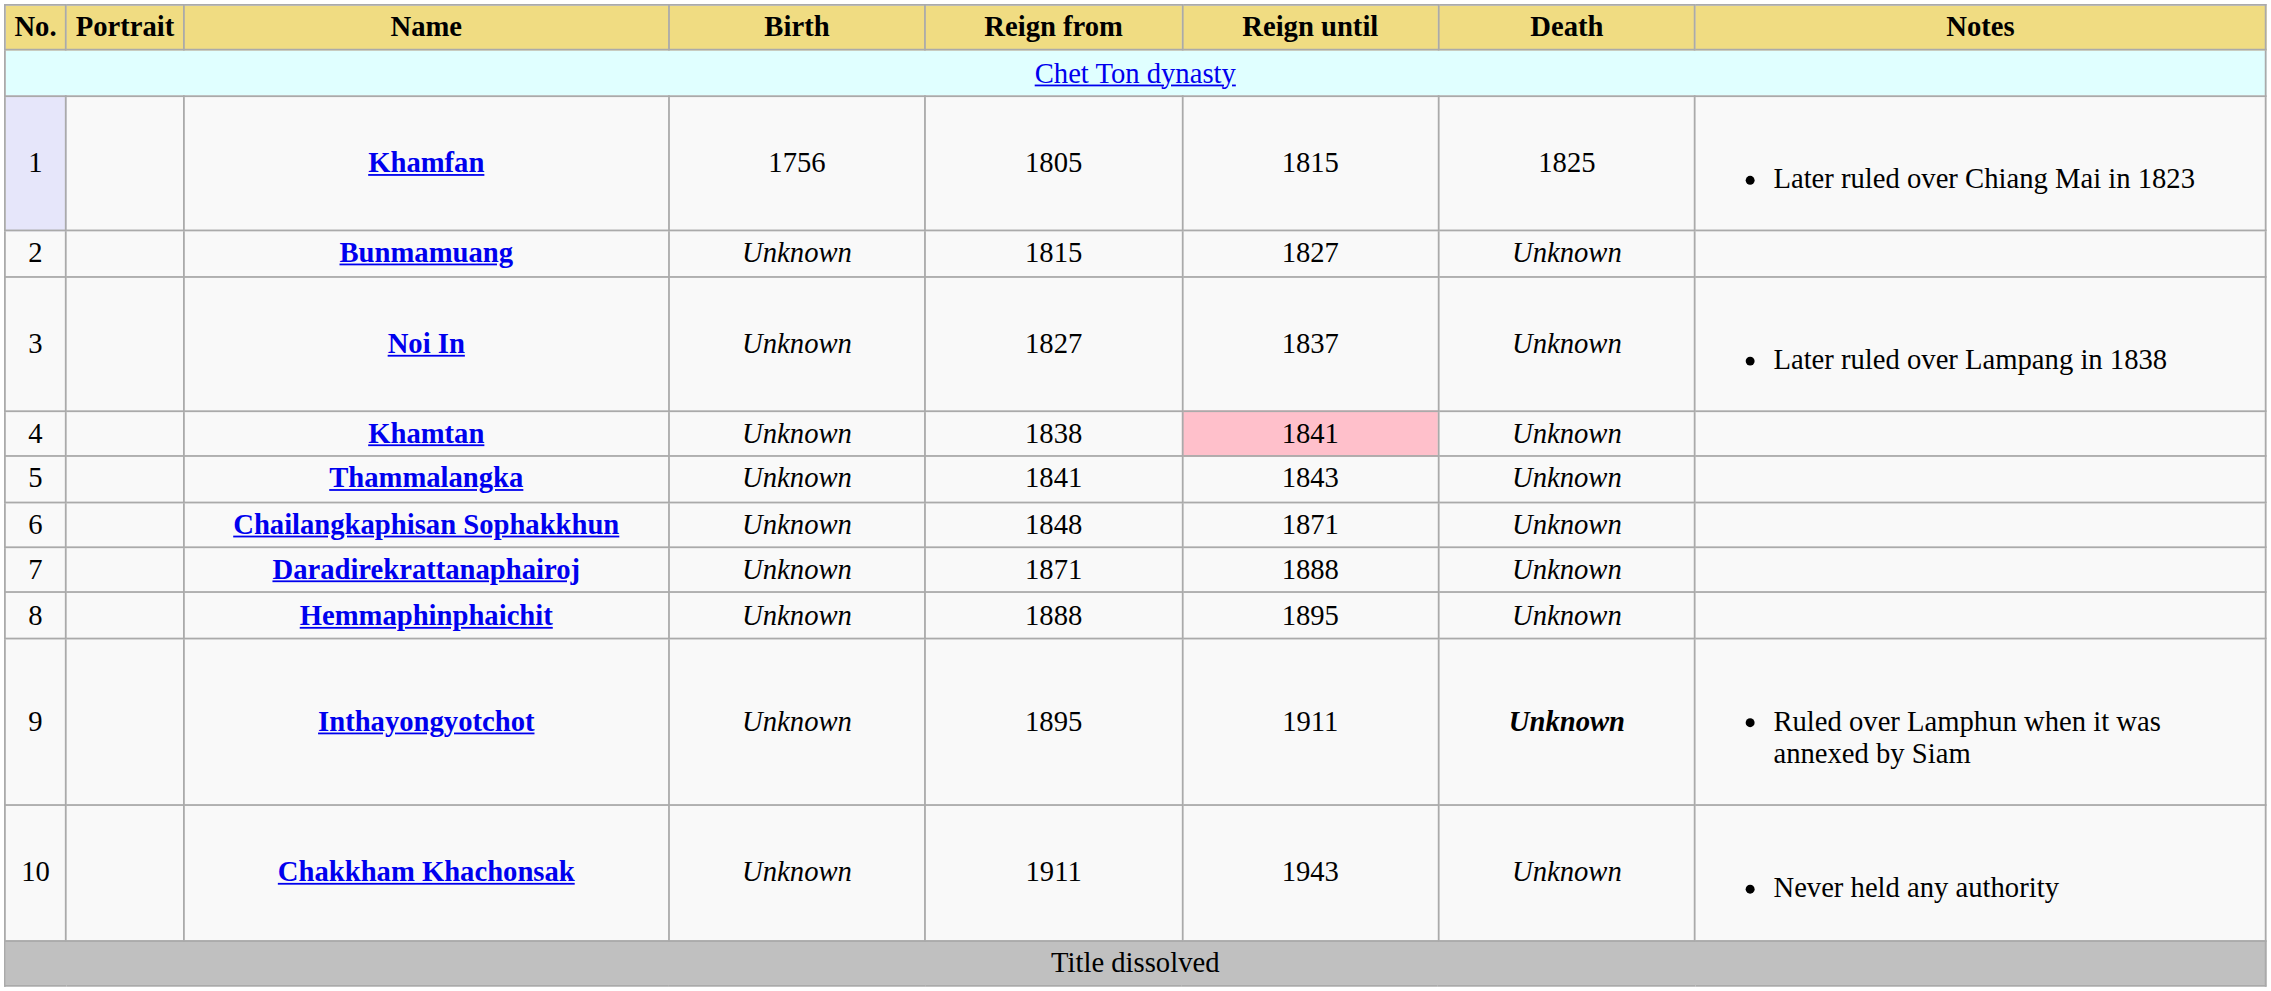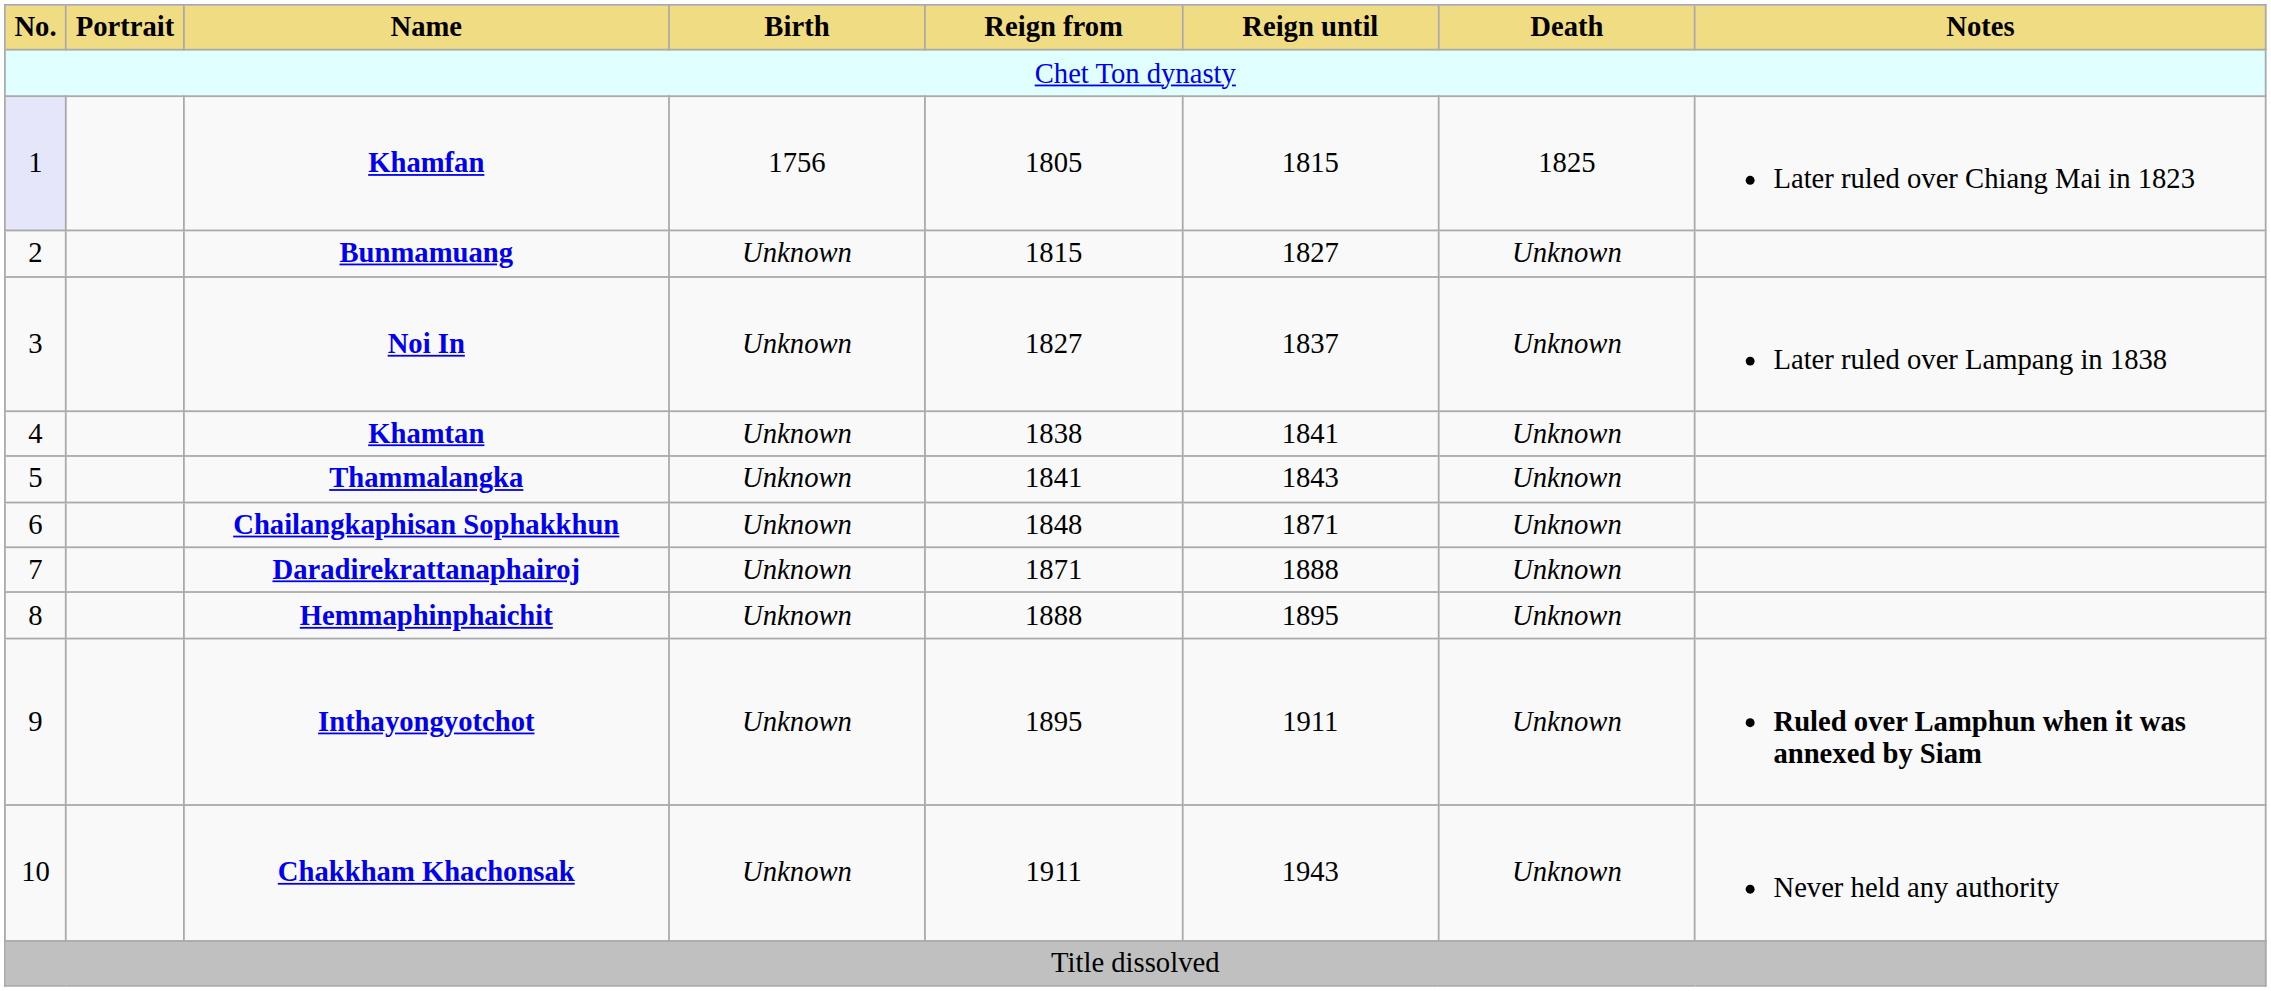(1310, 433) pink background -> (1310, 433) no background
(1567, 721) bold -> (1567, 721) normal
(1980, 738) normal -> (1980, 738) bold
